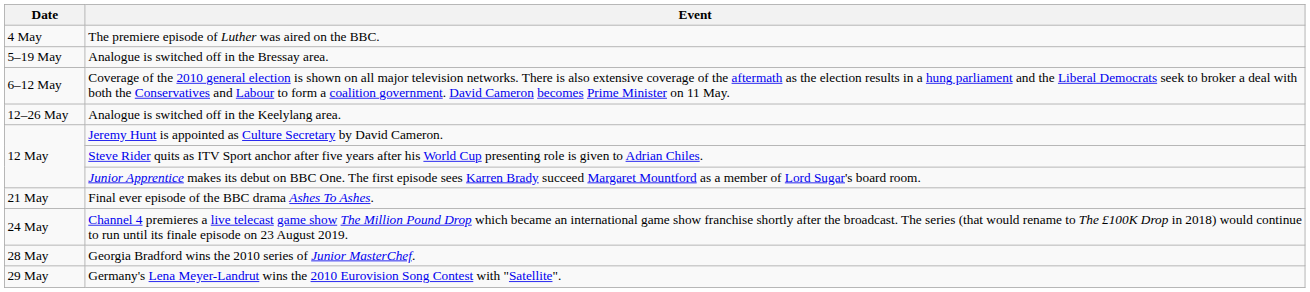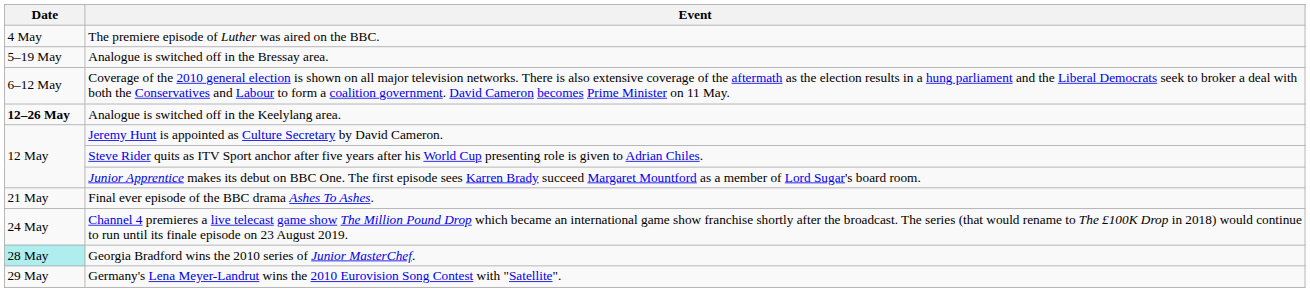(38, 114) normal -> (39, 114) bold
(28, 255) no background -> (28, 255) paleturquoise background
